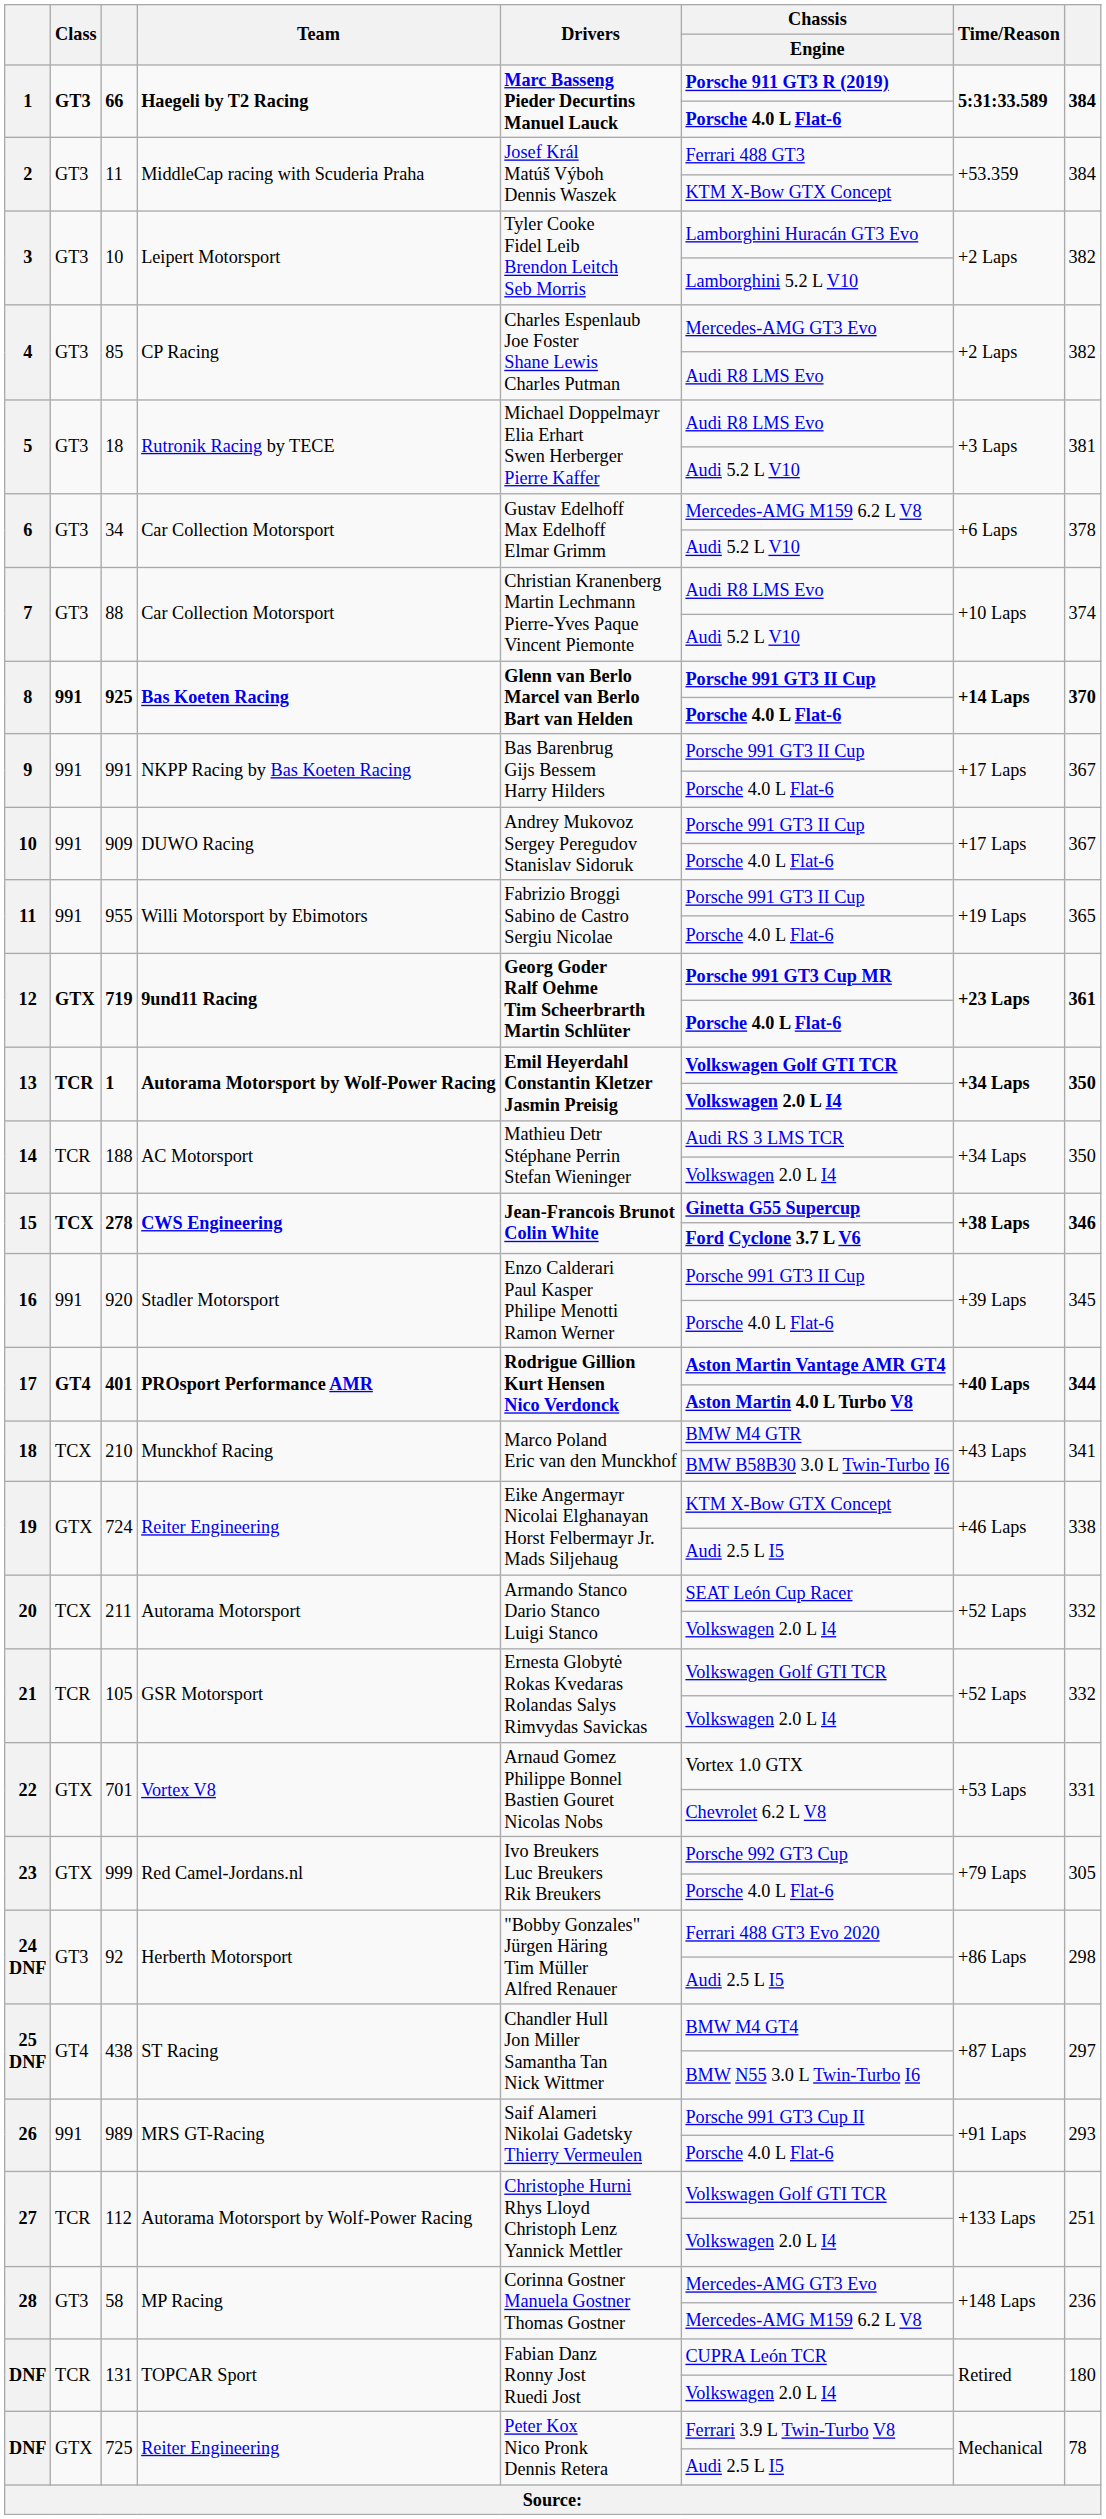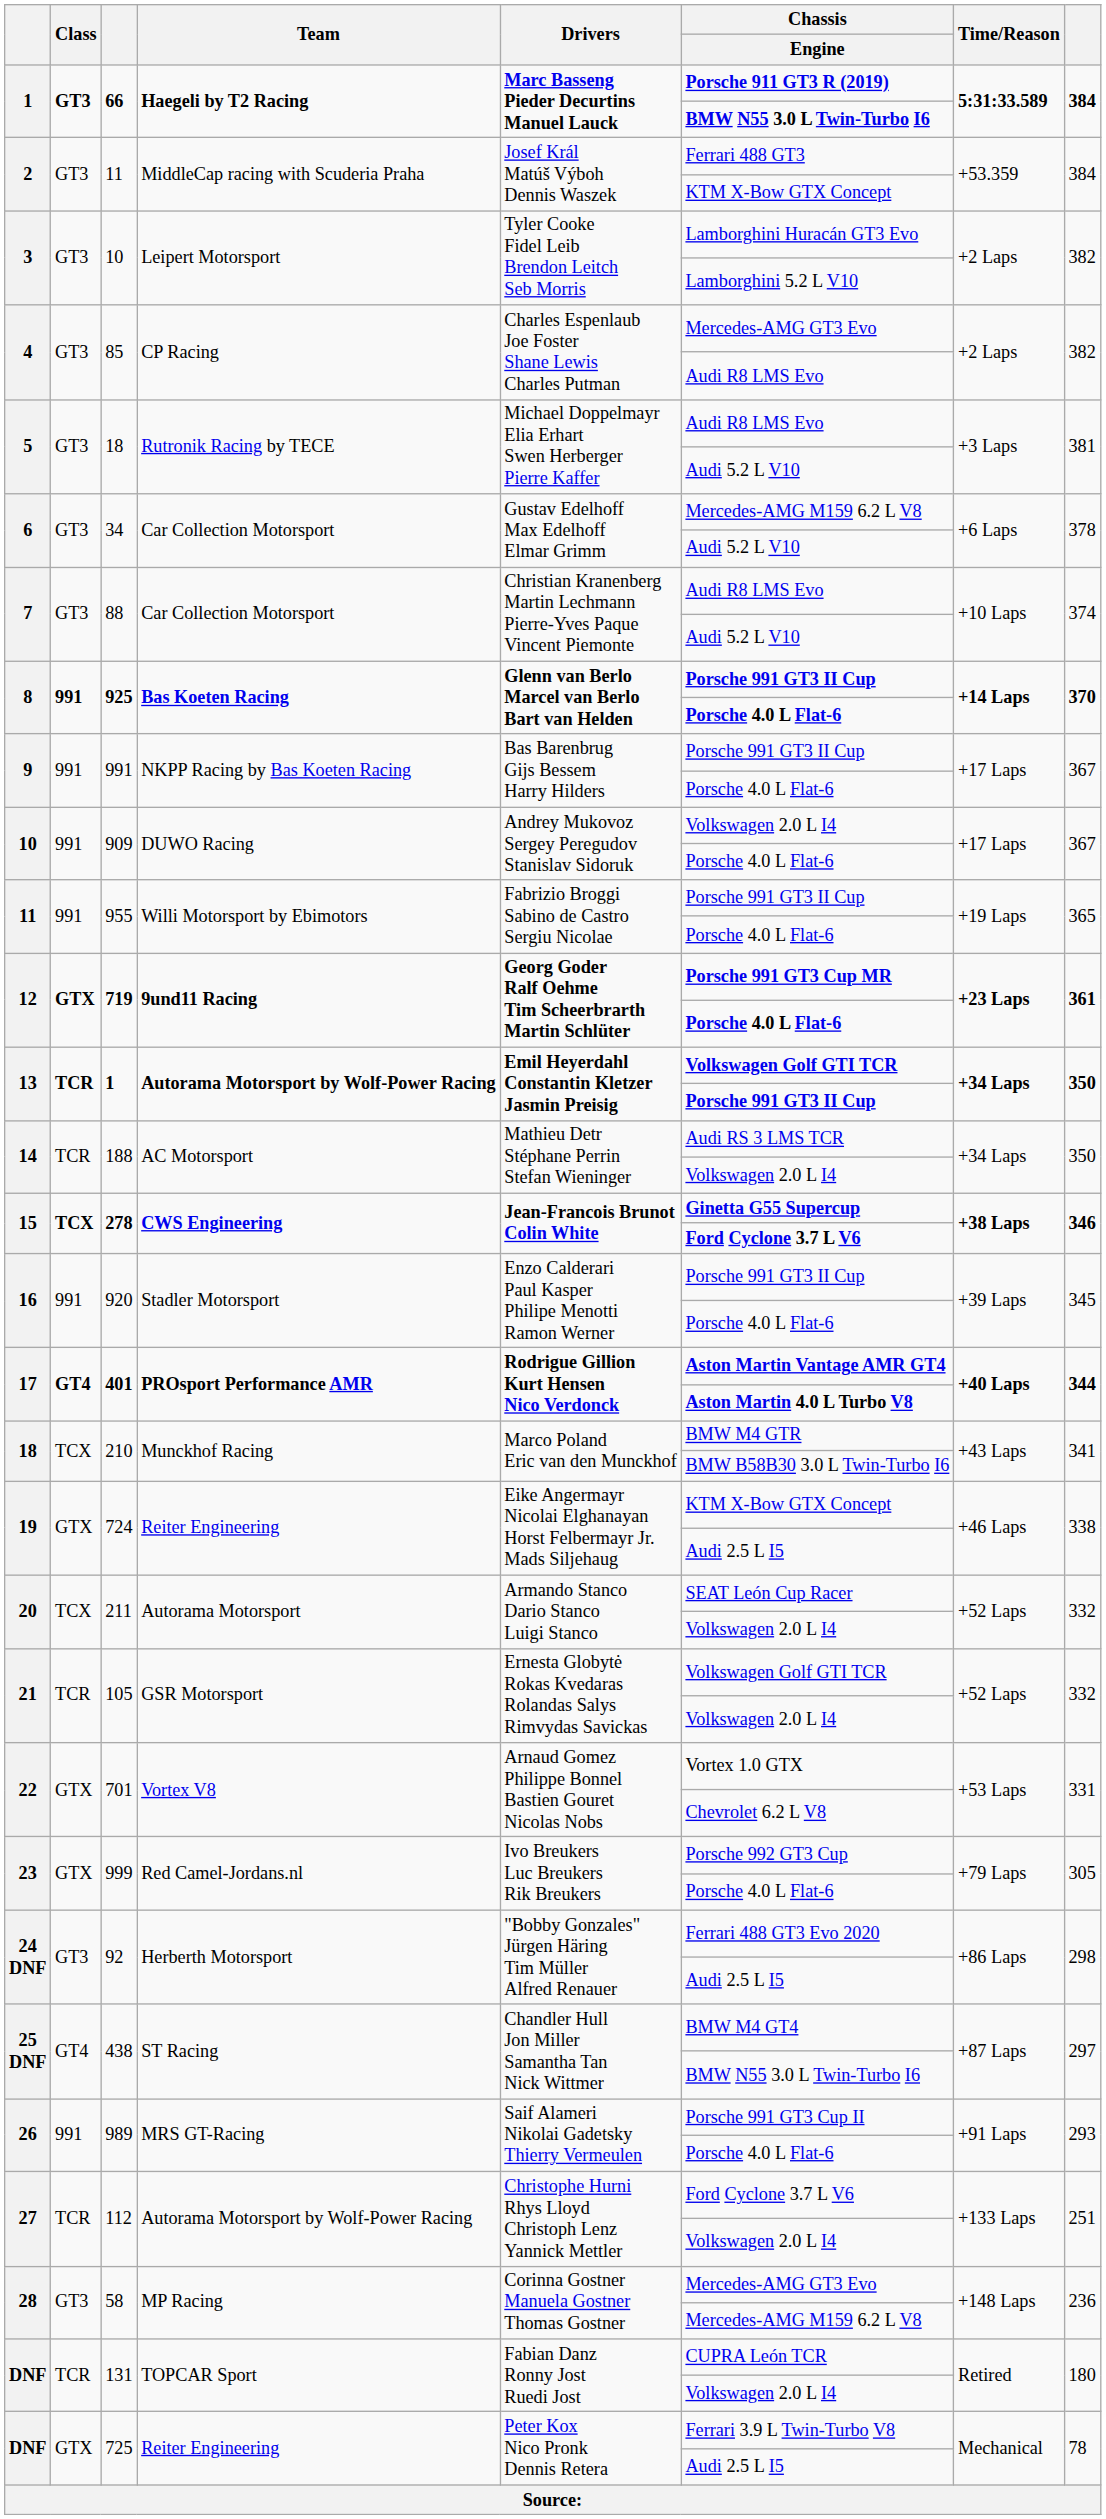(763, 118) Porsche 4.0 L Flat-6 -> (808, 118) BMW N55 3.0 L Twin-Turbo I6
(775, 824) Porsche 991 GT3 II Cup -> (761, 824) Volkswagen 2.0 L I4
(764, 1101) Volkswagen 2.0 L I4 -> (781, 1101) Porsche 991 GT3 II Cup
(786, 2194) Volkswagen Golf GTI TCR -> (770, 2194) Ford Cyclone 3.7 L V6
